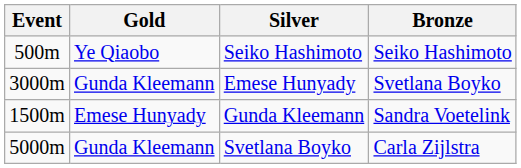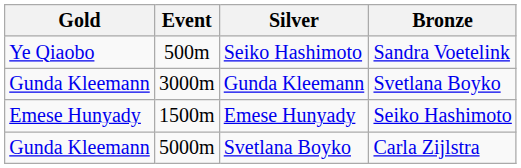columns swapped: (37, 20) <-> (144, 20)
(443, 52) Seiko Hashimoto -> (442, 52) Sandra Voetelink
(290, 83) Emese Hunyady -> (294, 83) Gunda Kleemann
(294, 115) Gunda Kleemann -> (290, 115) Emese Hunyady
(442, 115) Sandra Voetelink -> (443, 115) Seiko Hashimoto
